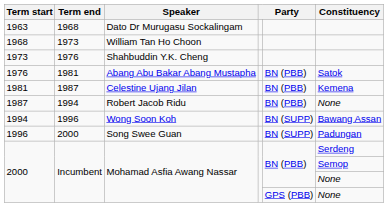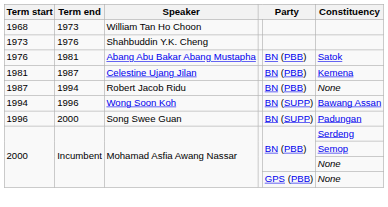- row: (17, 27)
